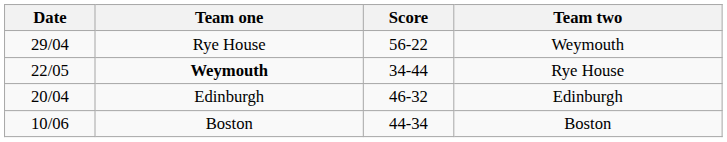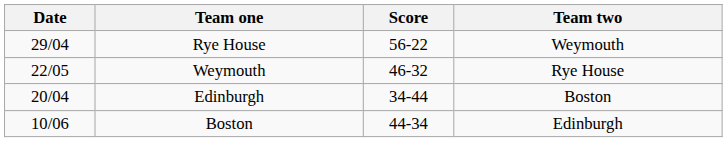(229, 70) bold -> (229, 70) normal
(408, 70) 34-44 -> (408, 70) 46-32
(408, 96) 46-32 -> (408, 96) 34-44
(588, 96) Edinburgh -> (588, 96) Boston
(588, 123) Boston -> (588, 123) Edinburgh
